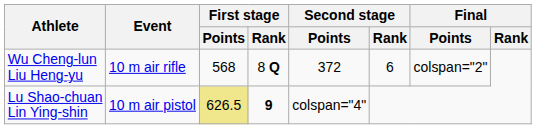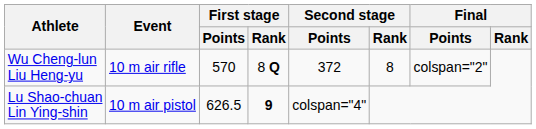(224, 68) 568 -> (224, 68) 570
(390, 68) 6 -> (390, 68) 8
(224, 105) khaki background -> (224, 105) no background
